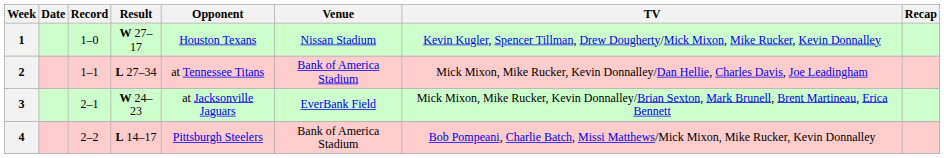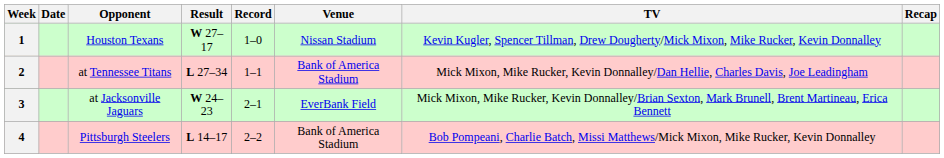columns swapped: (218, 14) <-> (90, 14)
